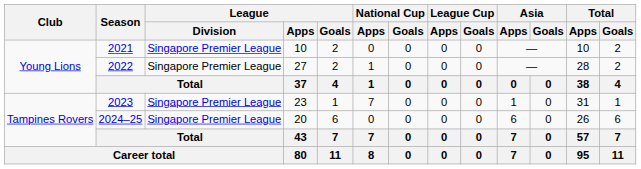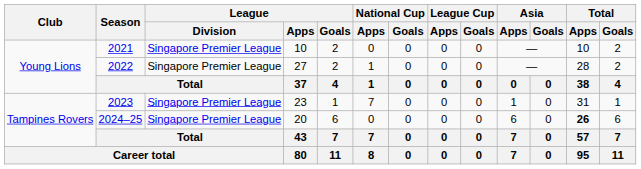(583, 119) normal -> (583, 119) bold
